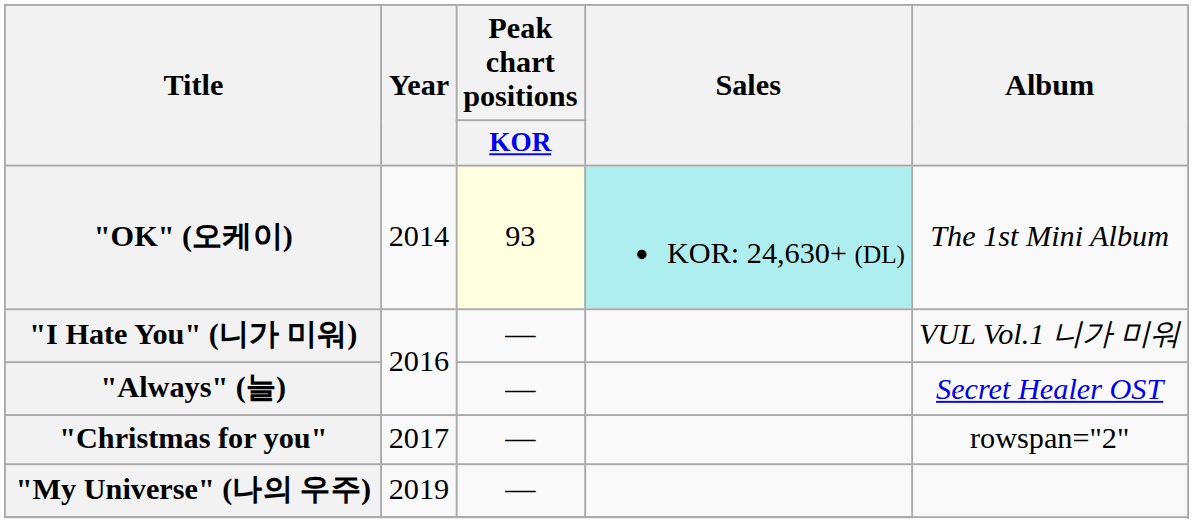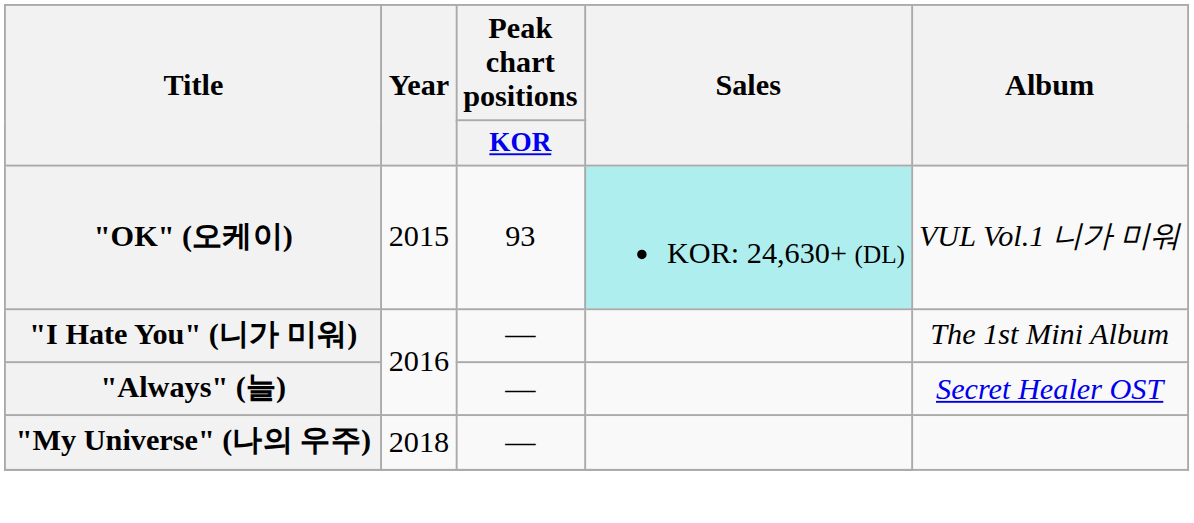(419, 236) 2014 -> (419, 236) 2015
(520, 236) lightyellow background -> (520, 236) no background
(1050, 236) The 1st Mini Album -> (1050, 235) VUL Vol.1 니가 미워
(1050, 333) VUL Vol.1 니가 미워 -> (1050, 334) The 1st Mini Album
- row: (193, 439)
(419, 489) 2019 -> (419, 441) 2018
